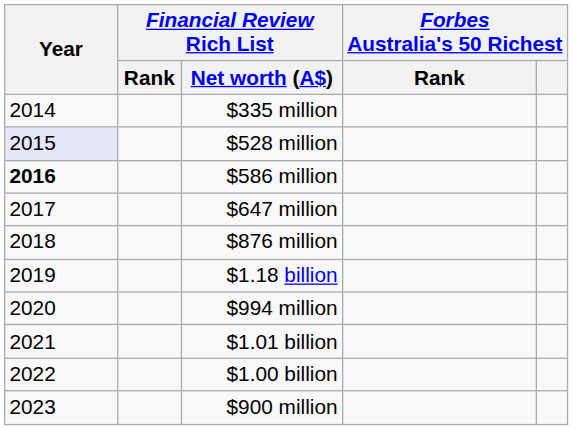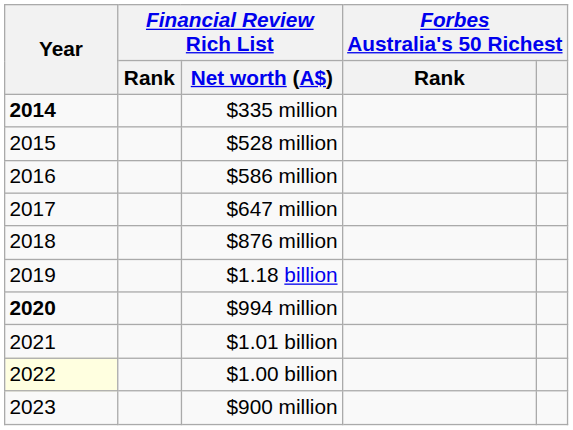(33, 110) normal -> (33, 110) bold
(33, 143) lavender background -> (33, 143) no background
(33, 176) bold -> (33, 176) normal
(33, 308) normal -> (33, 308) bold
(33, 374) no background -> (33, 374) lightyellow background
